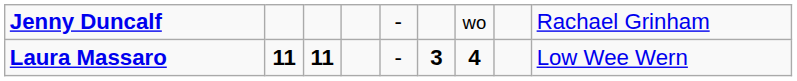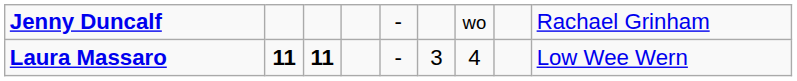(436, 57) bold -> (436, 57) normal
(474, 57) bold -> (474, 57) normal
